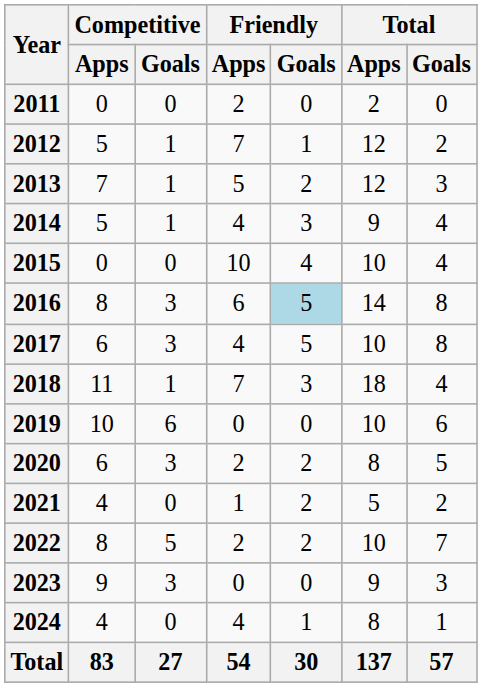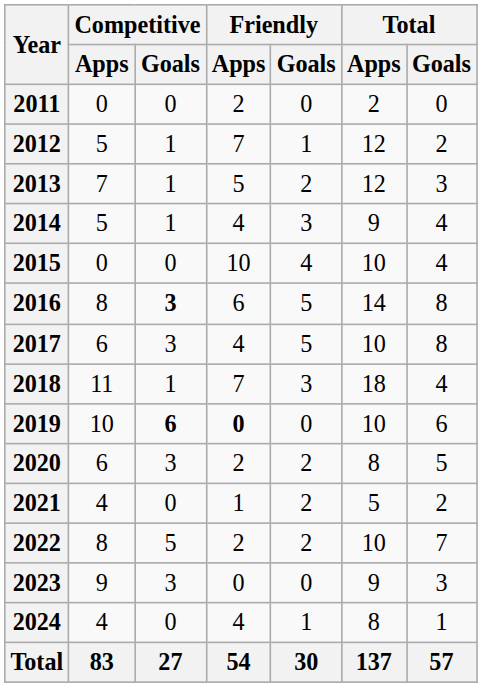(170, 303) normal -> (170, 303) bold
(306, 303) lightblue background -> (306, 303) no background
(170, 423) normal -> (170, 423) bold
(239, 423) normal -> (239, 423) bold
